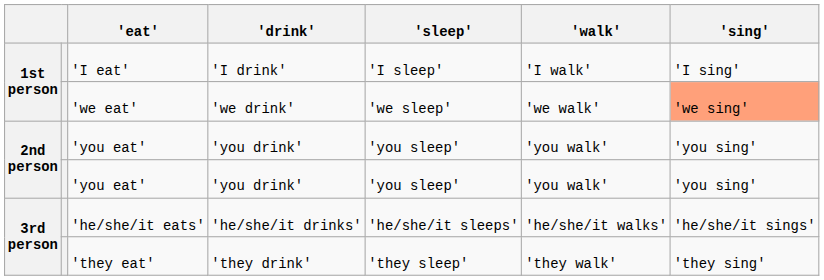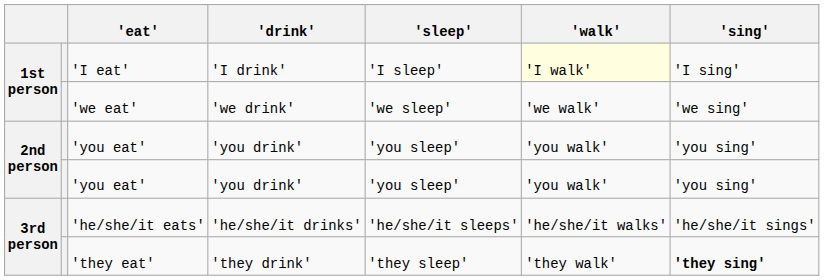(559, 71) no background -> (559, 71) lightyellow background
(711, 109) lightsalmon background -> (711, 109) no background
(720, 264) normal -> (720, 264) bold
